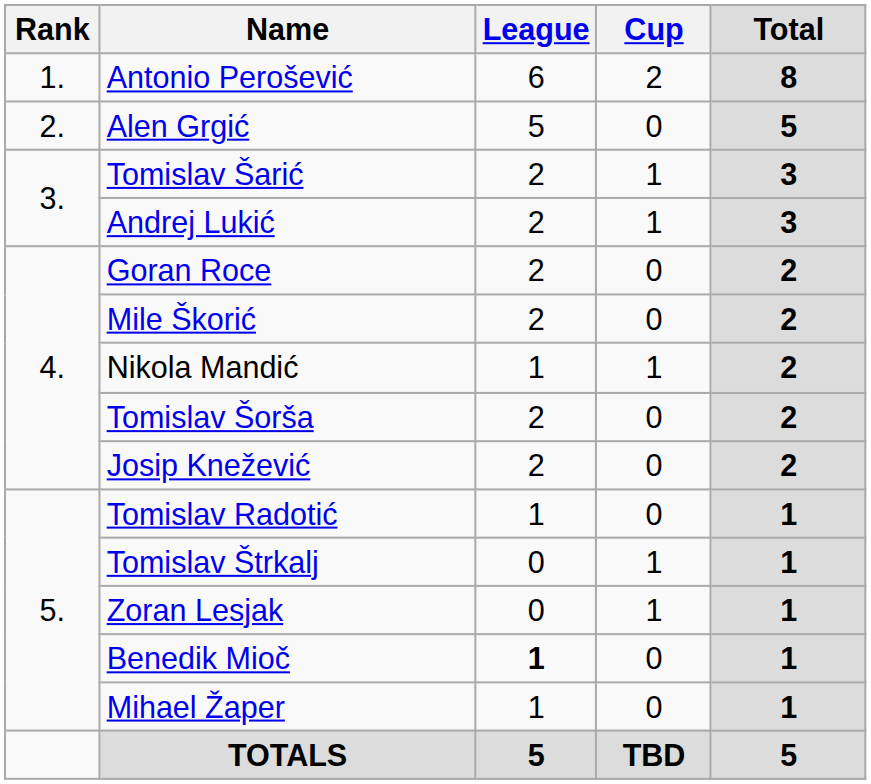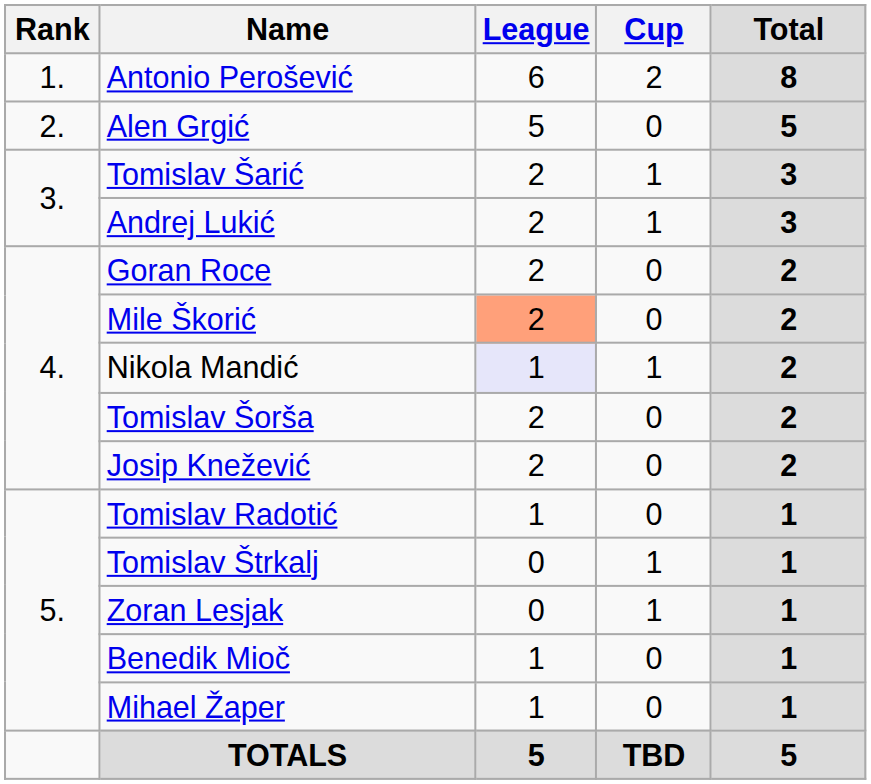(536, 320) no background -> (536, 320) lightsalmon background
(536, 368) no background -> (536, 368) lavender background
(536, 658) bold -> (536, 658) normal
